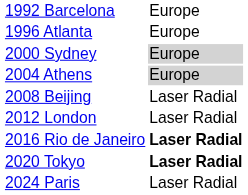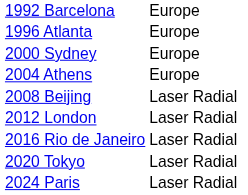(174, 53) lightgrey background -> (174, 53) no background
(174, 75) lightgrey background -> (174, 75) no background
(196, 140) bold -> (193, 140) normal
(196, 161) bold -> (193, 161) normal
